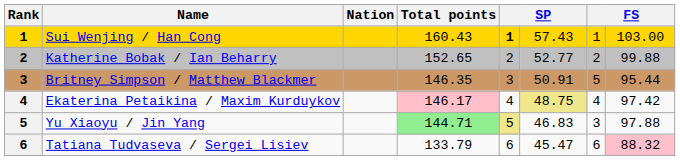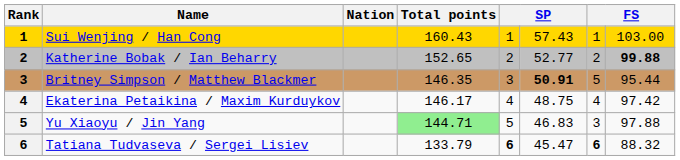(510, 37) bold -> (510, 37) normal
(640, 59) normal -> (640, 59) bold
(554, 80) normal -> (554, 80) bold
(448, 102) pink background -> (448, 102) no background
(554, 102) khaki background -> (554, 102) no background
(510, 123) khaki background -> (510, 123) no background
(510, 145) normal -> (510, 145) bold
(596, 145) normal -> (596, 145) bold
(640, 145) pink background -> (640, 145) no background
